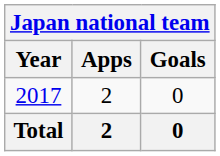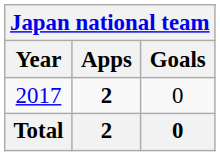(106, 95) normal -> (106, 95) bold
